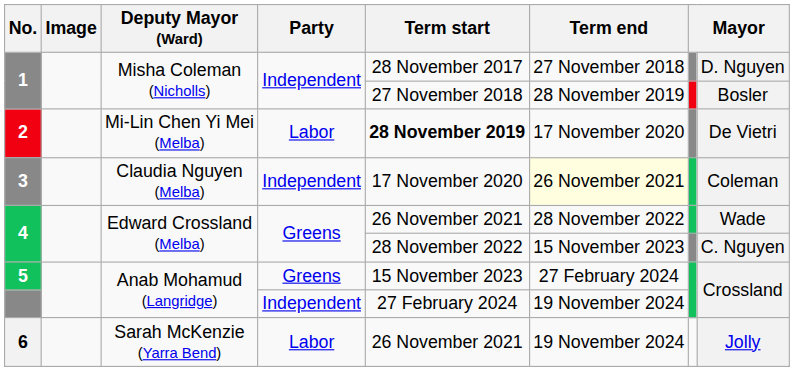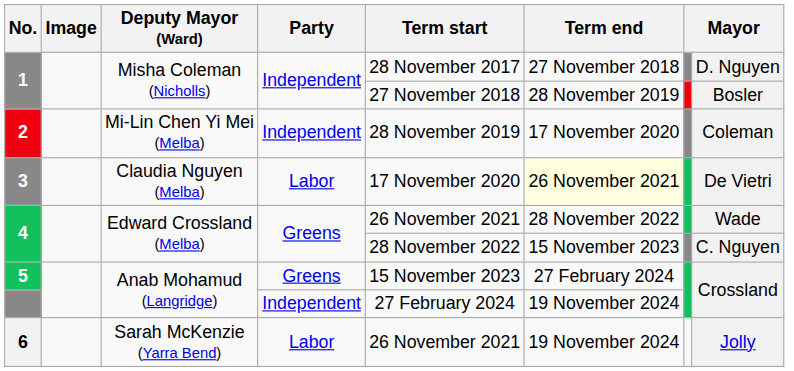(312, 133) Labor -> (312, 133) Independent
(447, 133) bold -> (445, 133) normal
(743, 133) De Vietri -> (738, 133) Coleman
(312, 181) Independent -> (312, 181) Labor
(743, 181) Coleman -> (738, 181) De Vietri
